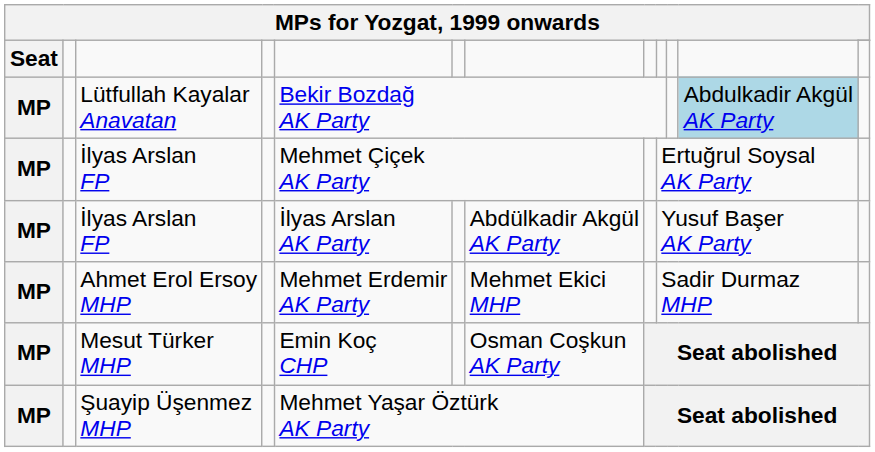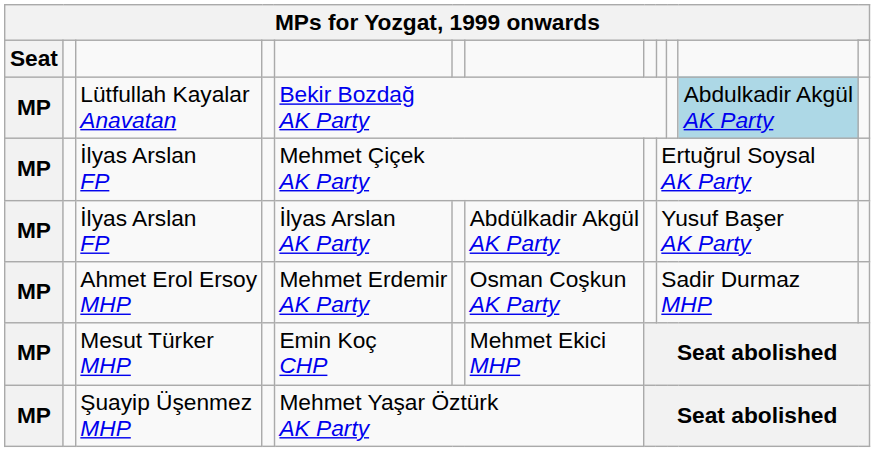(538, 292) Mehmet Ekici MHP -> (548, 292) Osman Coşkun AK Party
(548, 353) Osman Coşkun AK Party -> (538, 353) Mehmet Ekici MHP
